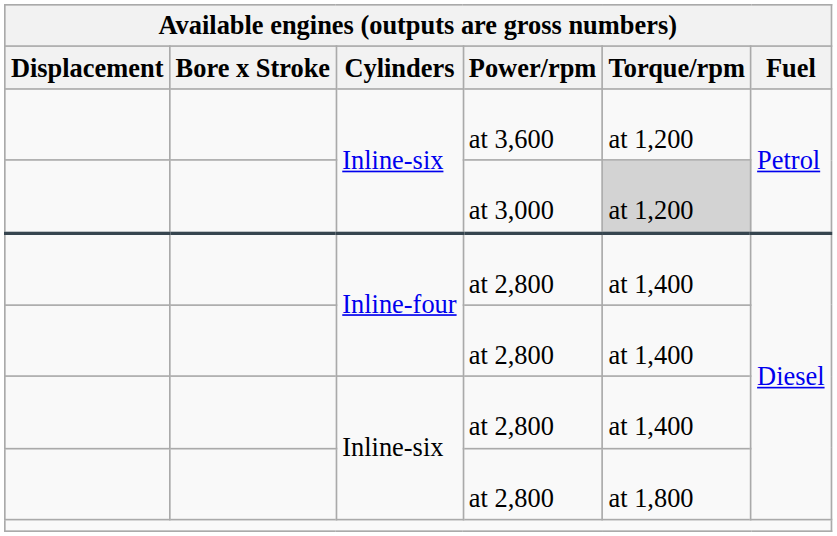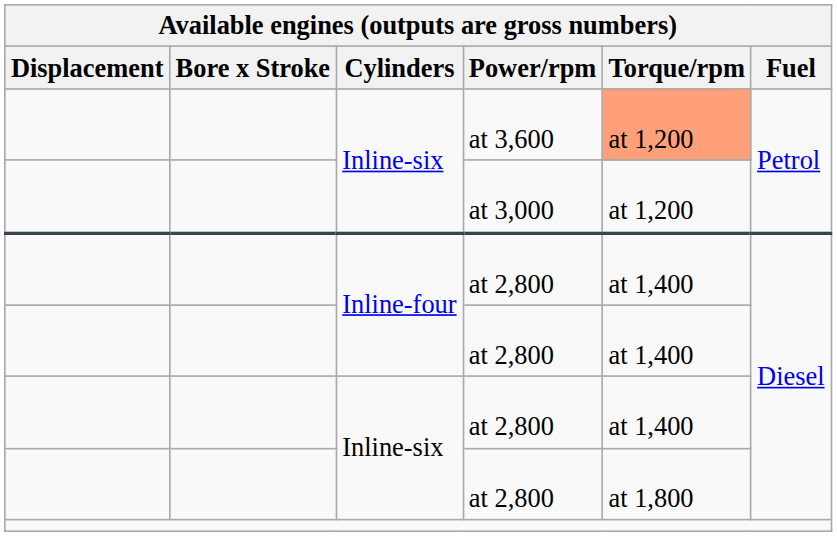(651, 138) no background -> (651, 138) lightsalmon background
(651, 210) lightgrey background -> (651, 210) no background
